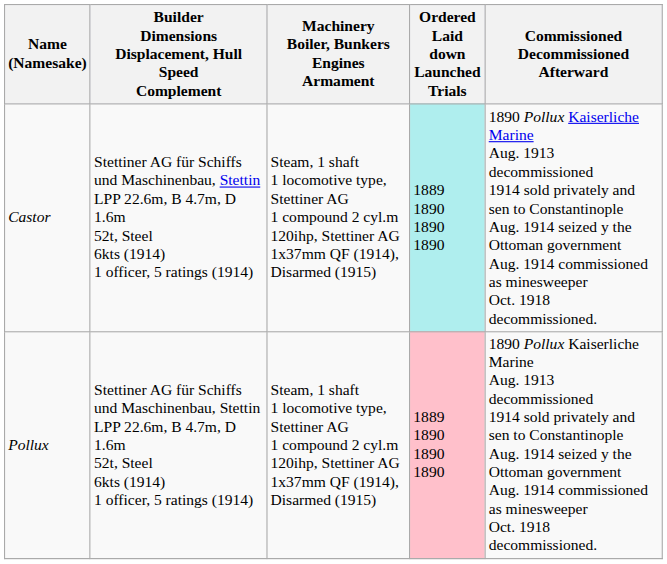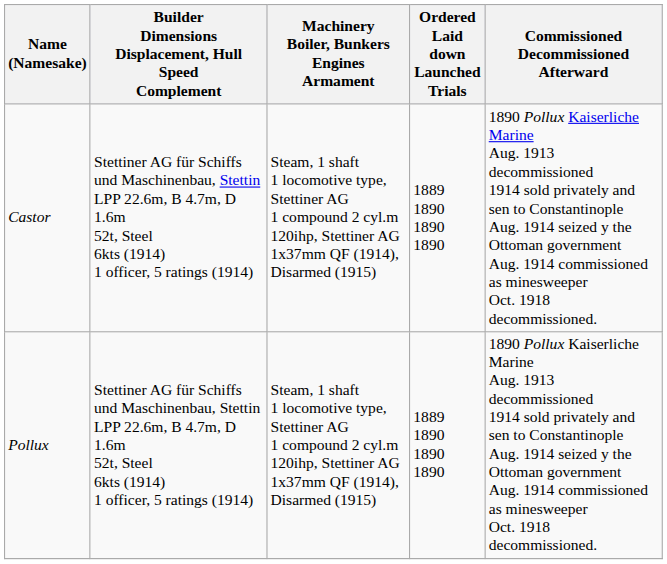(429, 217) paleturquoise background -> (429, 217) no background
(429, 445) pink background -> (429, 445) no background
